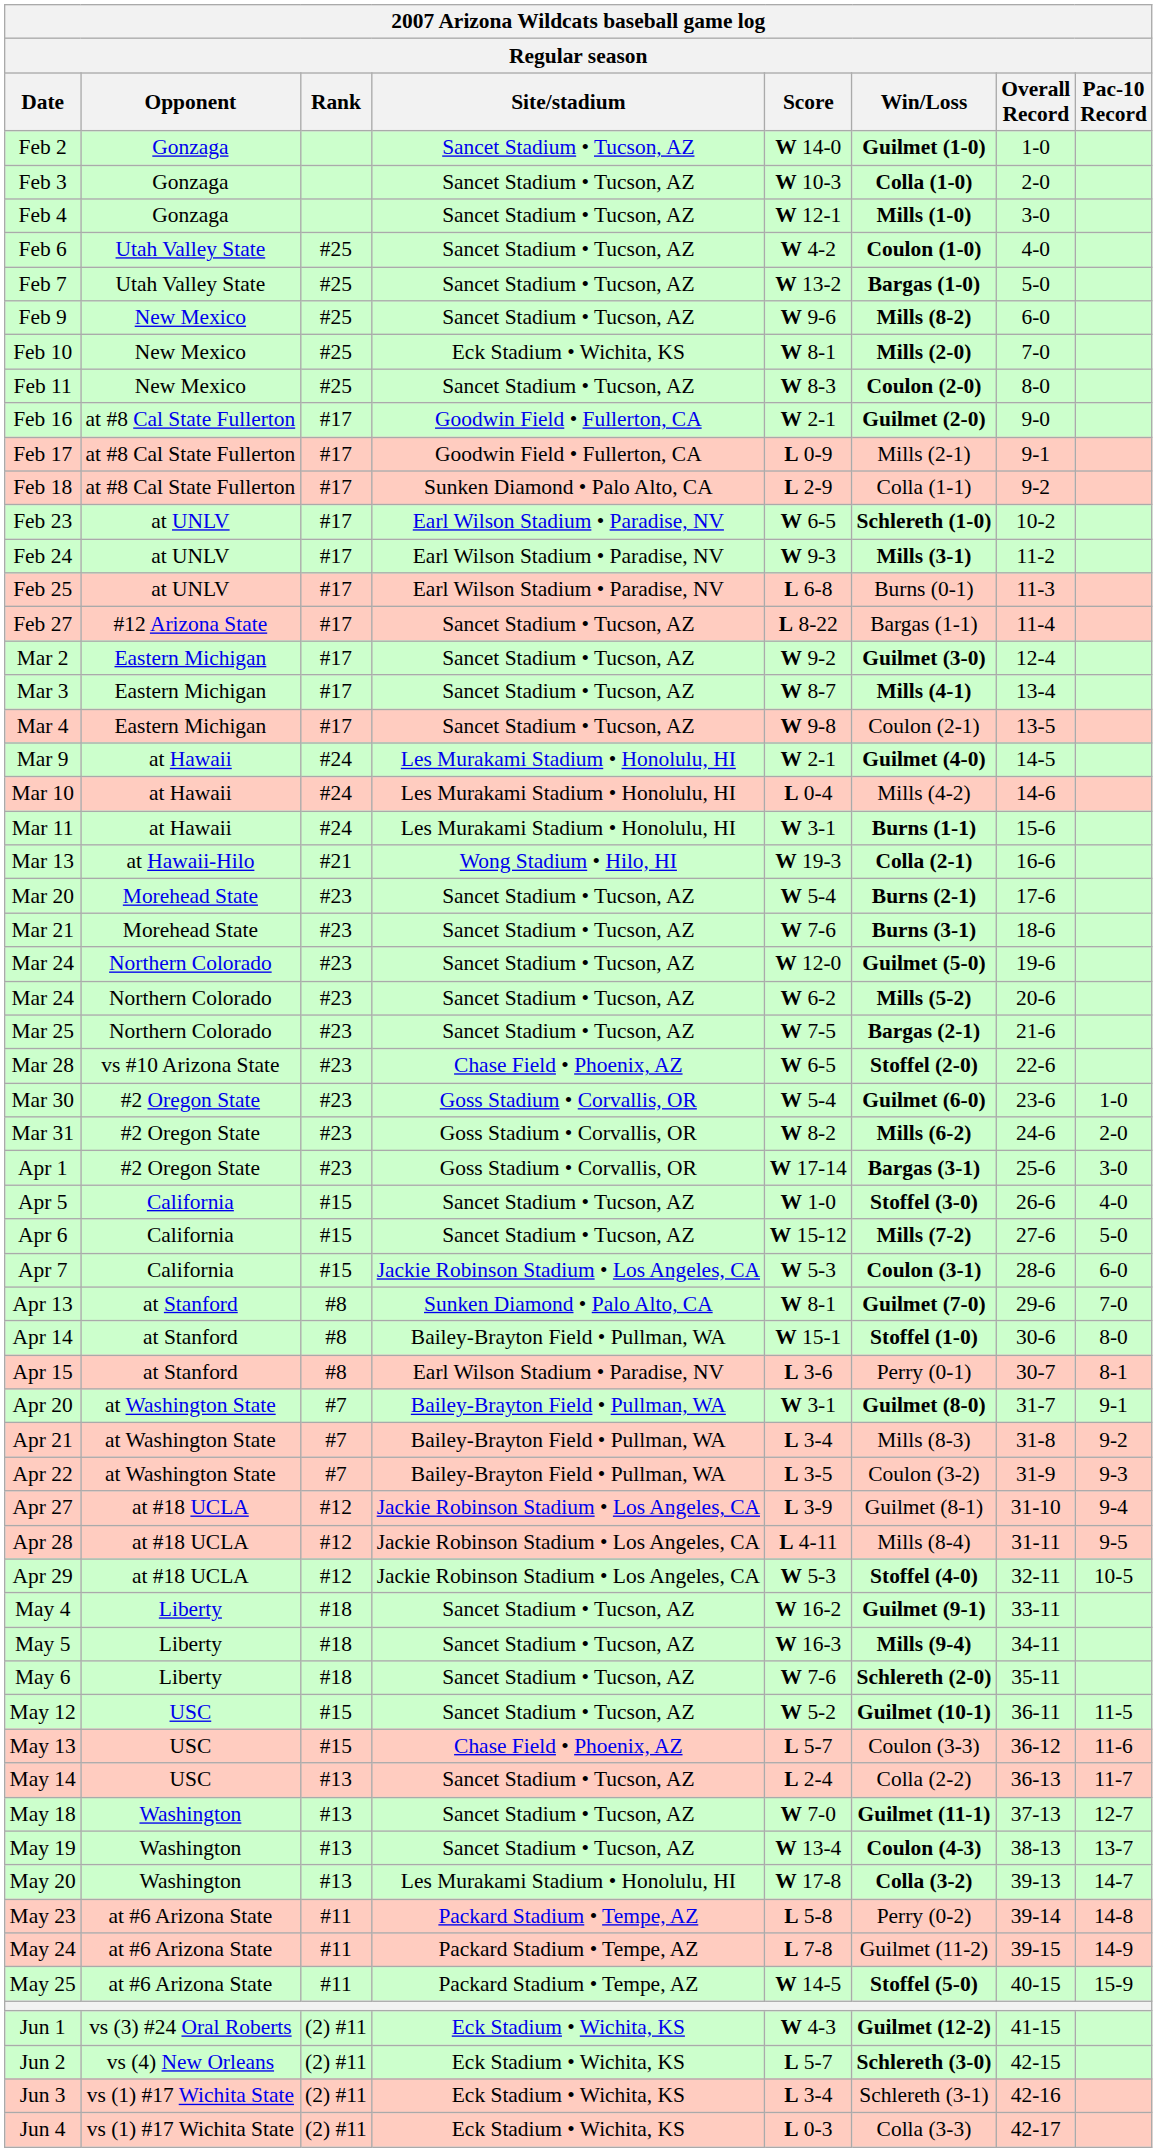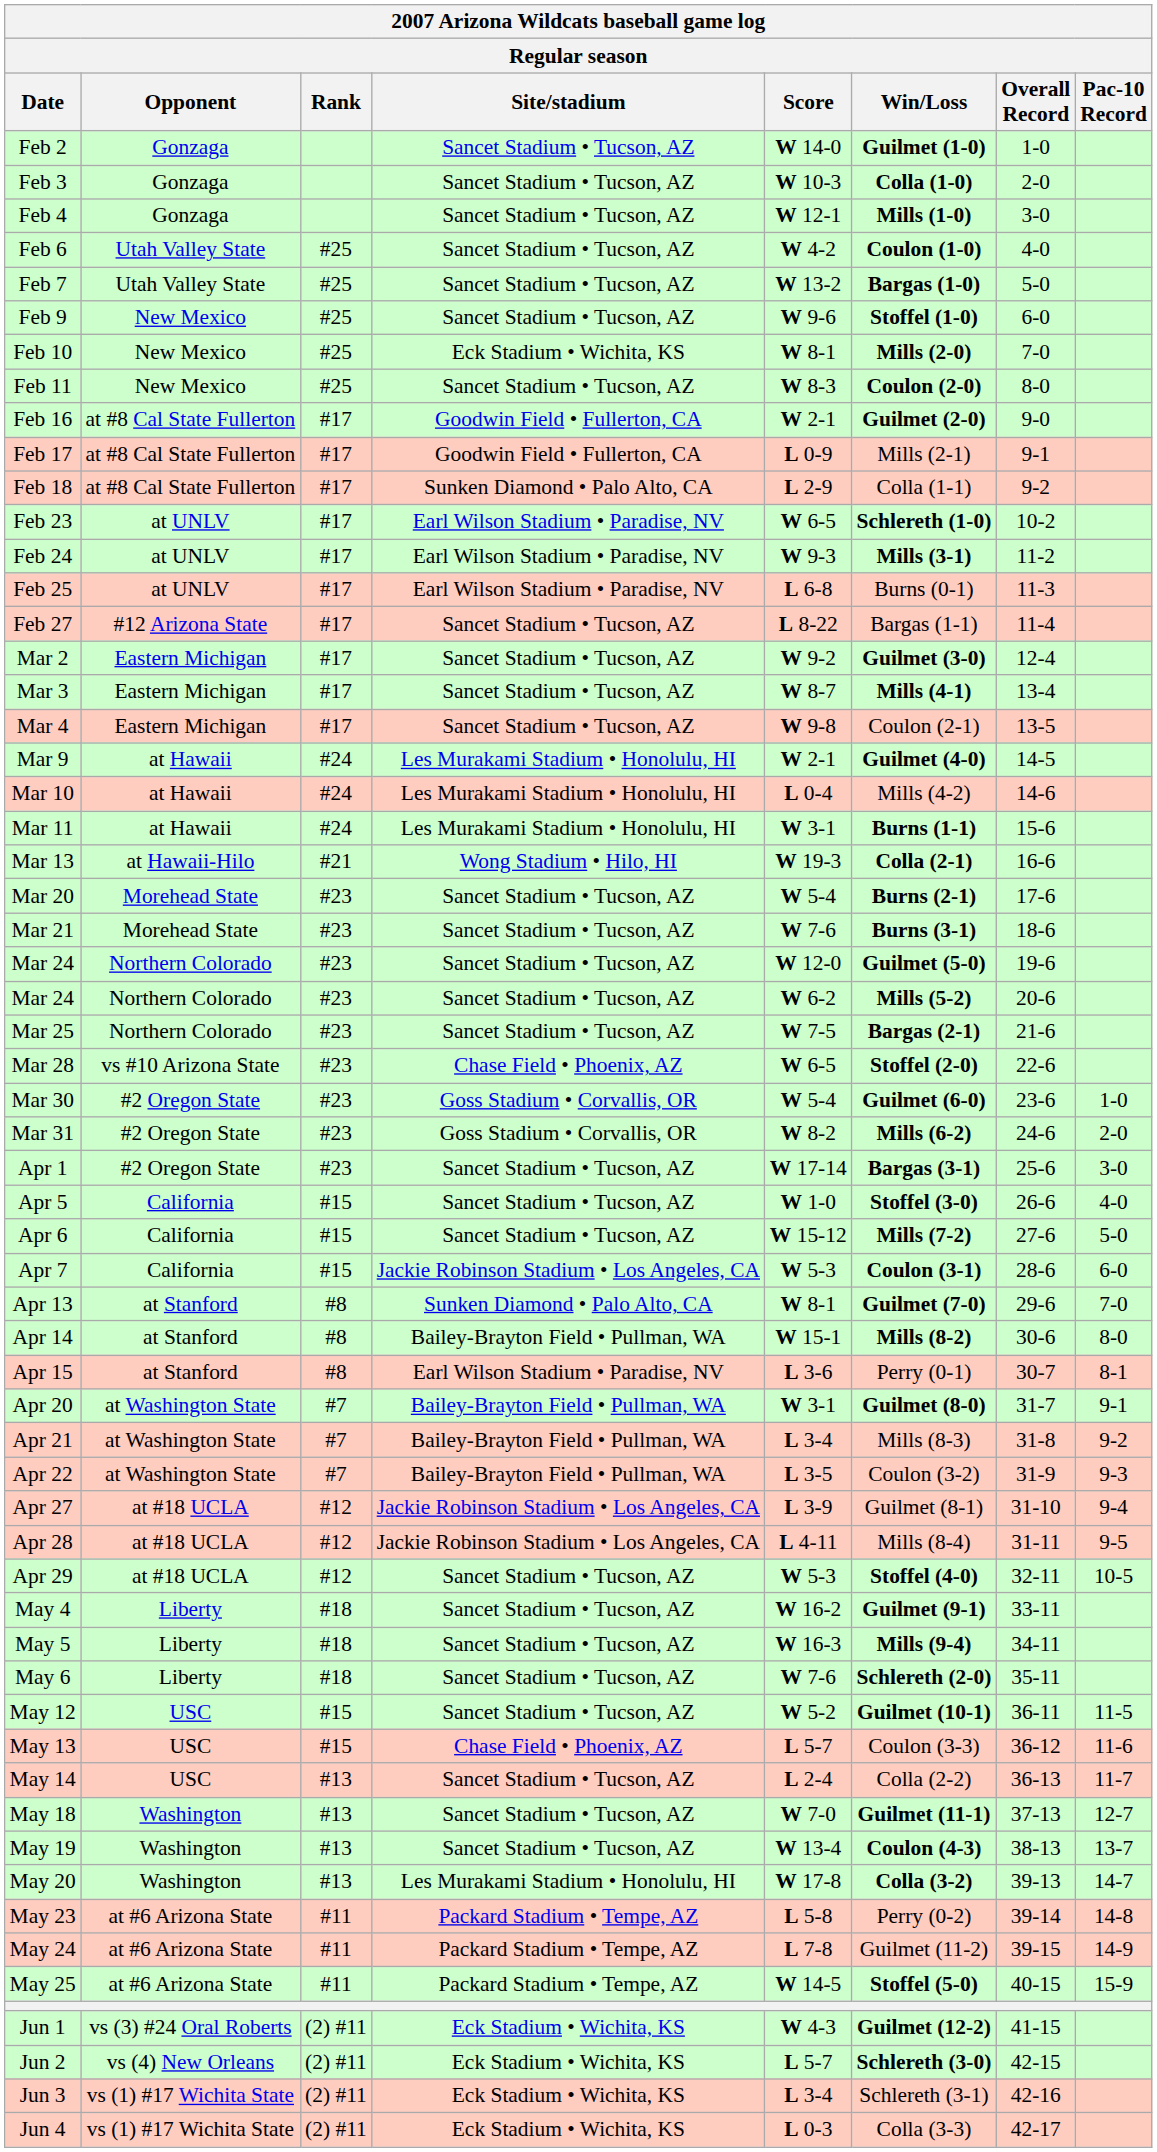(924, 317) Mills (8-2) -> (924, 317) Stoffel (1-0)
(568, 1167) Goss Stadium • Corvallis, OR -> (568, 1167) Sancet Stadium • Tucson, AZ
(924, 1337) Stoffel (1-0) -> (924, 1337) Mills (8-2)
(568, 1575) Jackie Robinson Stadium • Los Angeles, CA -> (568, 1575) Sancet Stadium • Tucson, AZ
